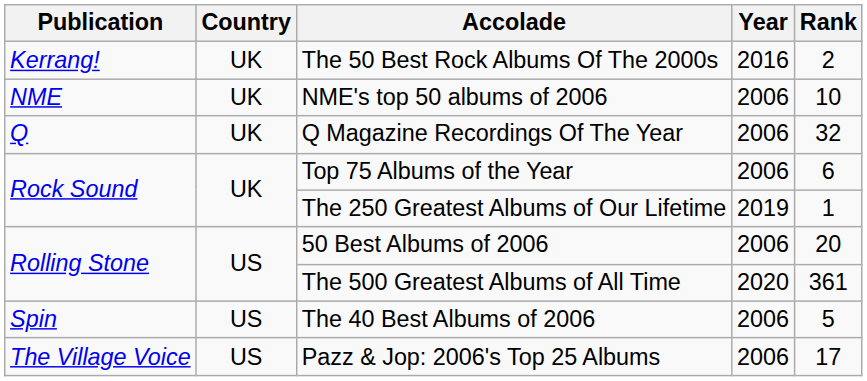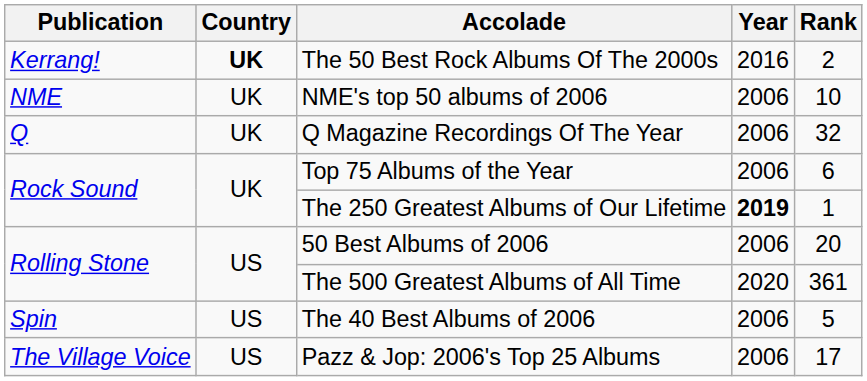(246, 60) normal -> (246, 60) bold
(763, 208) normal -> (763, 208) bold
